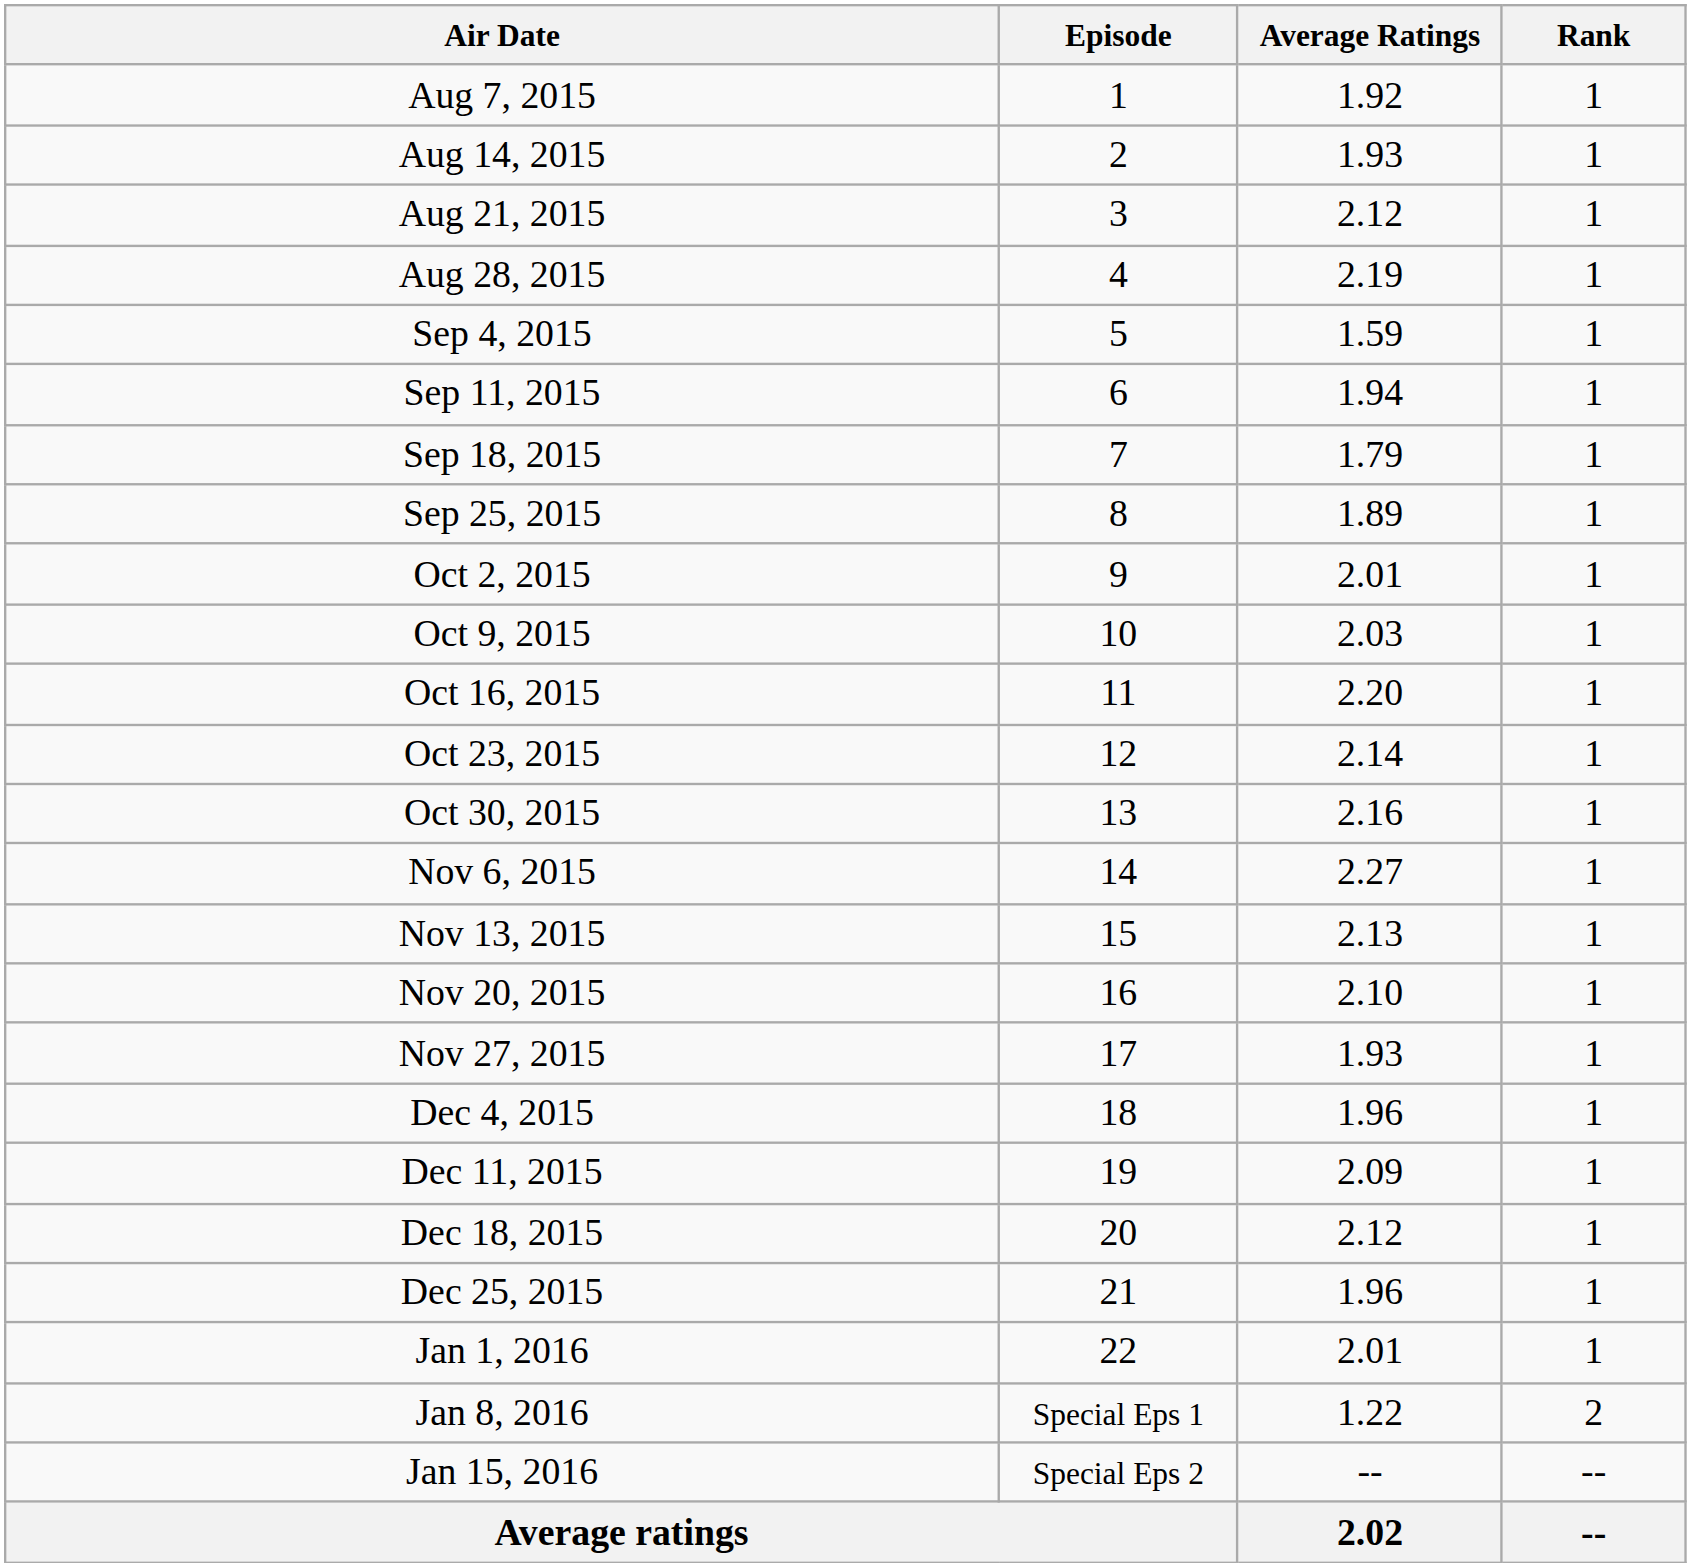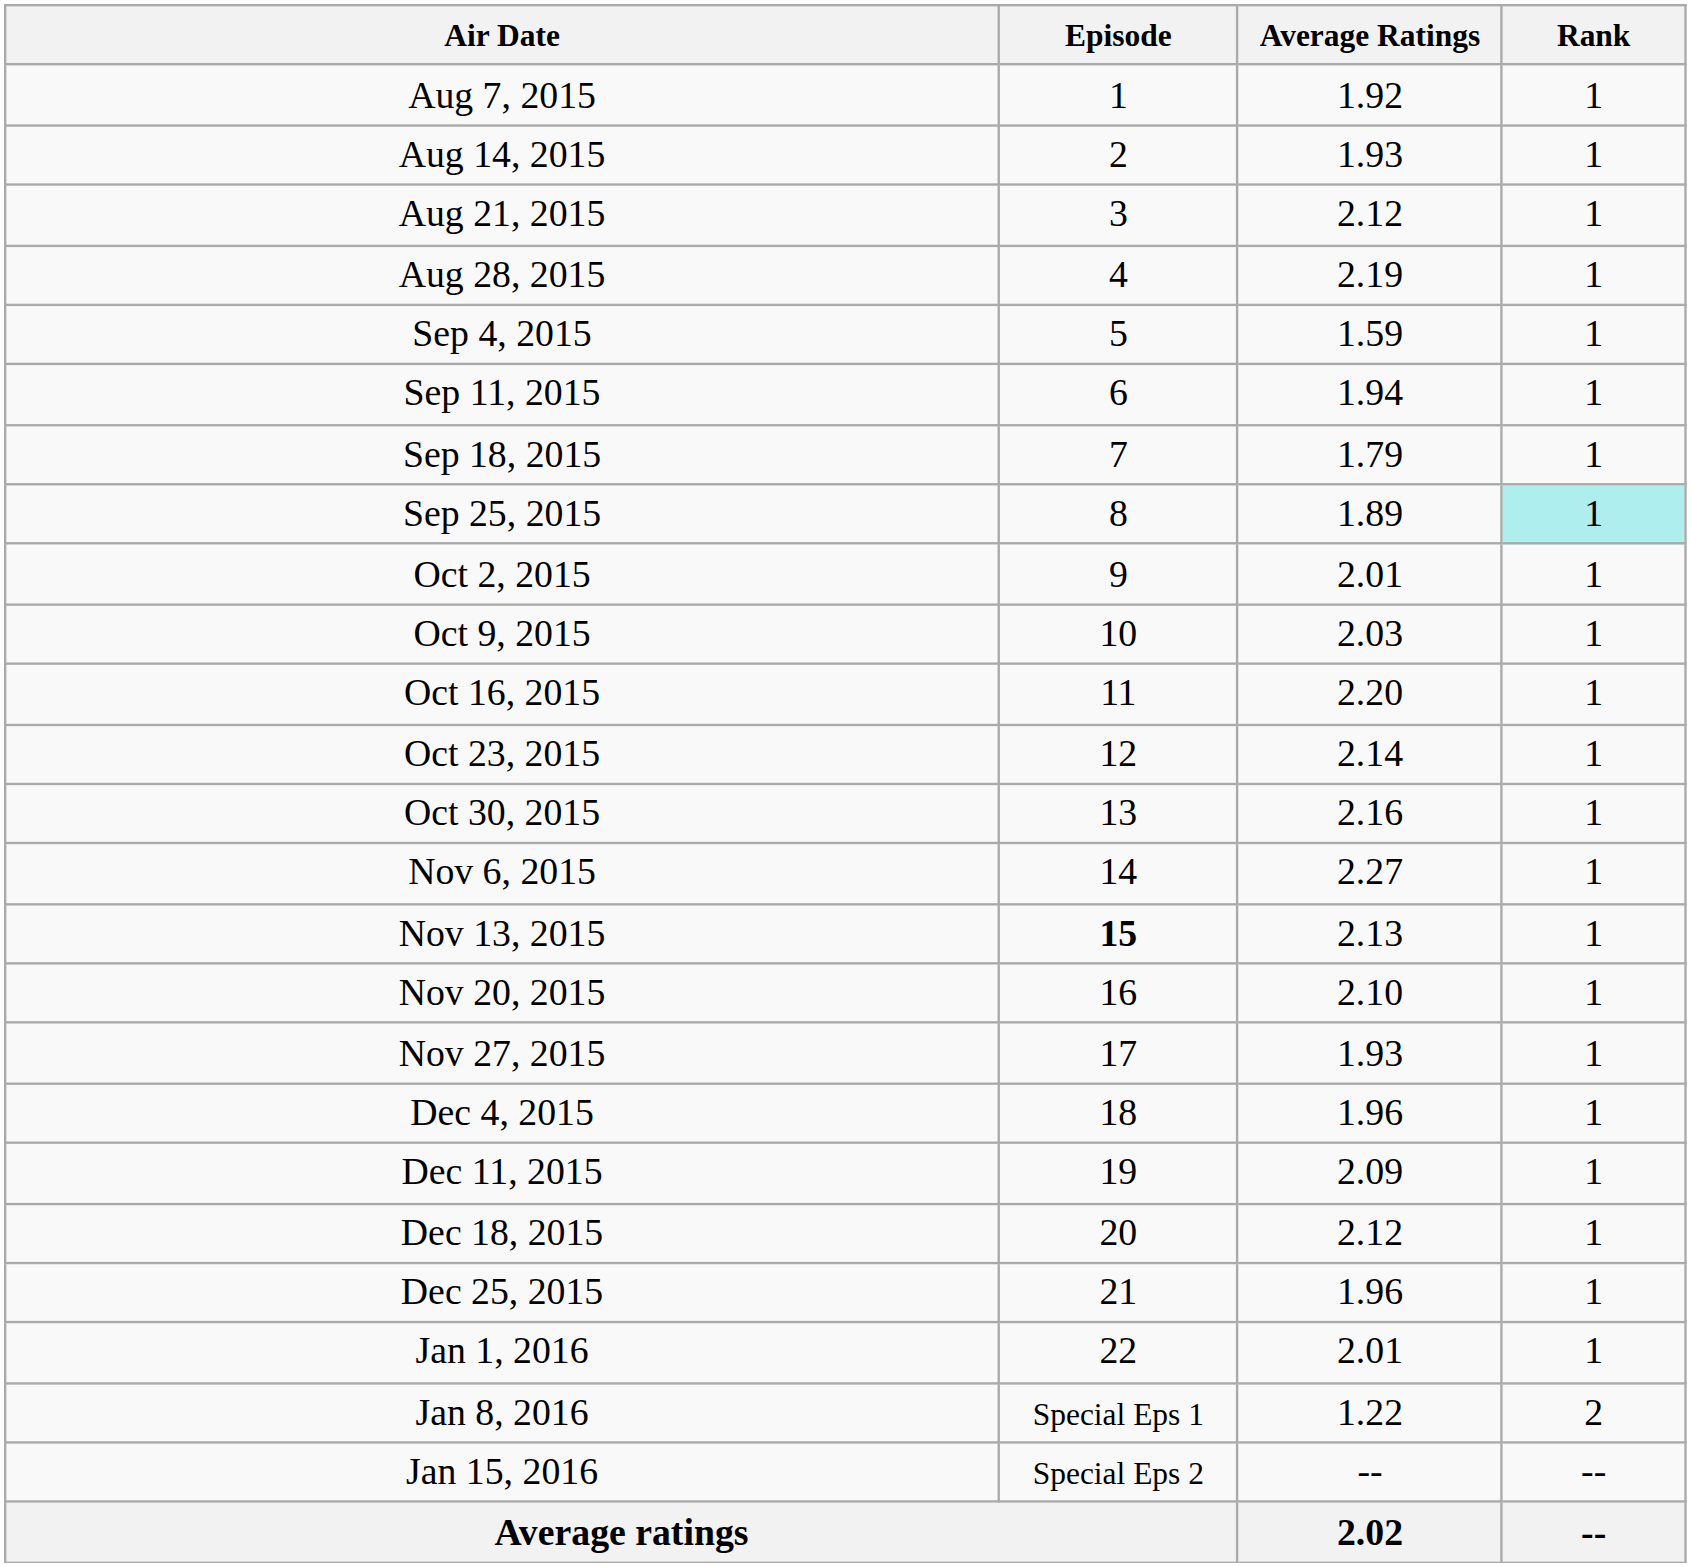(1594, 513) no background -> (1594, 513) paleturquoise background
(1118, 932) normal -> (1118, 932) bold
